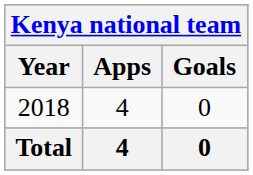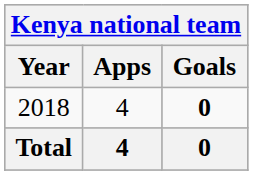(204, 107) normal -> (204, 107) bold
